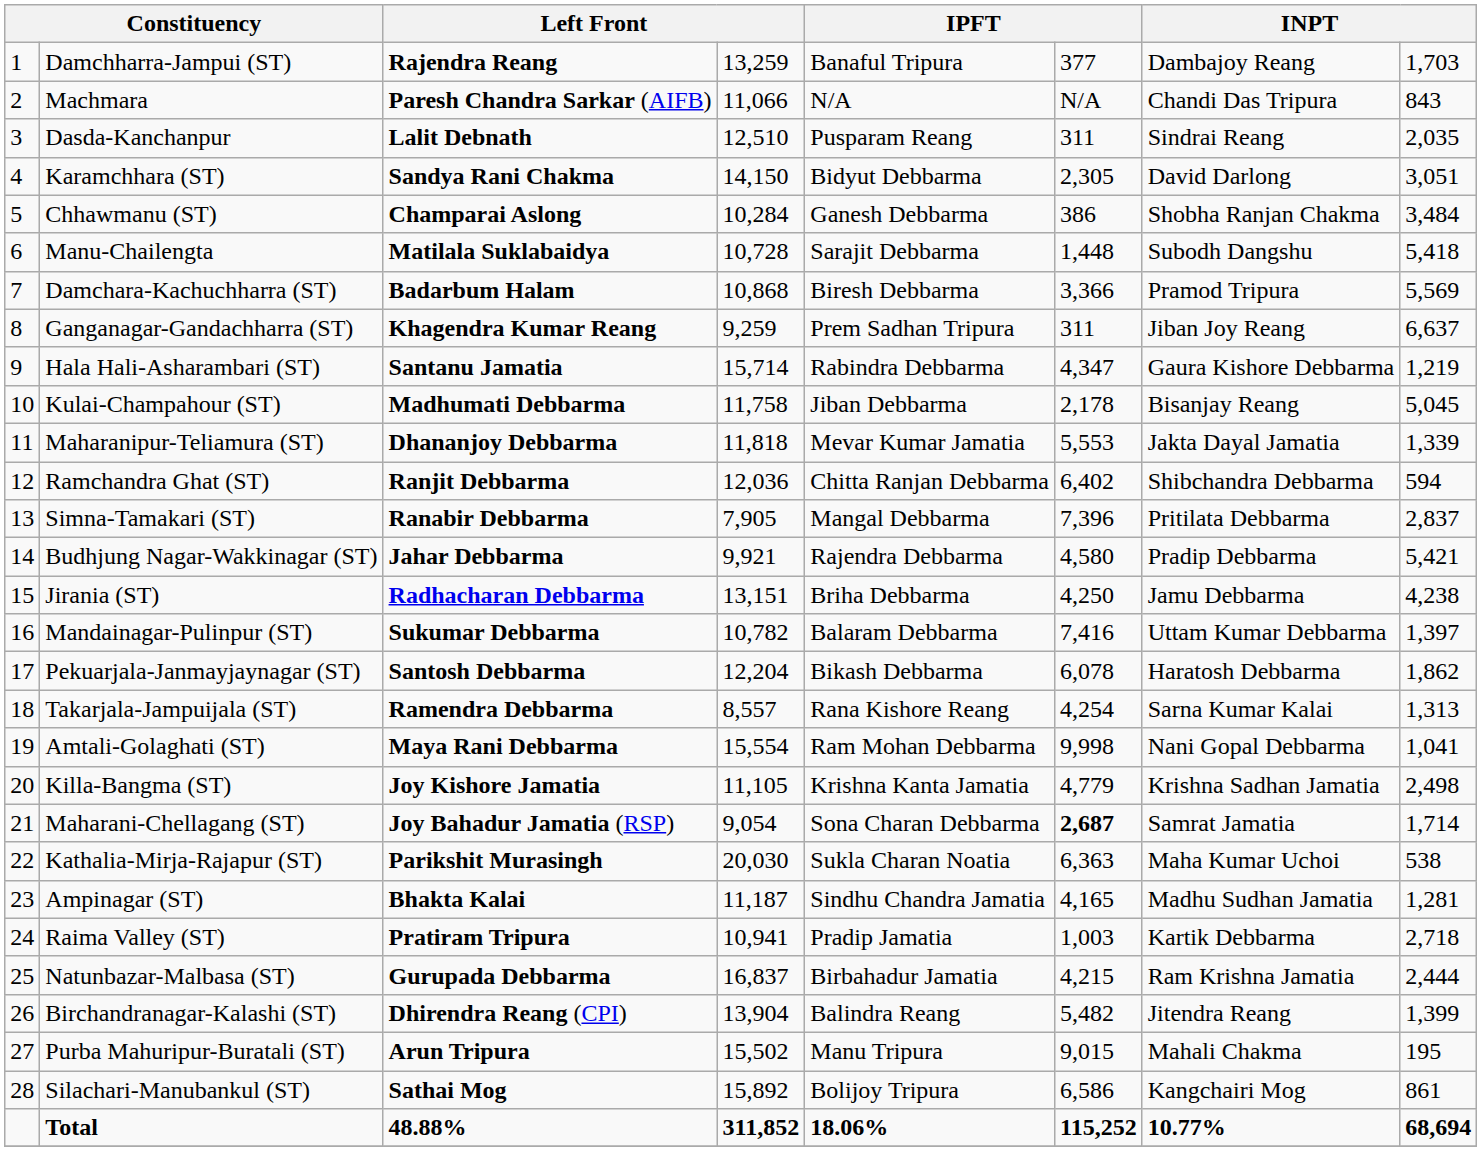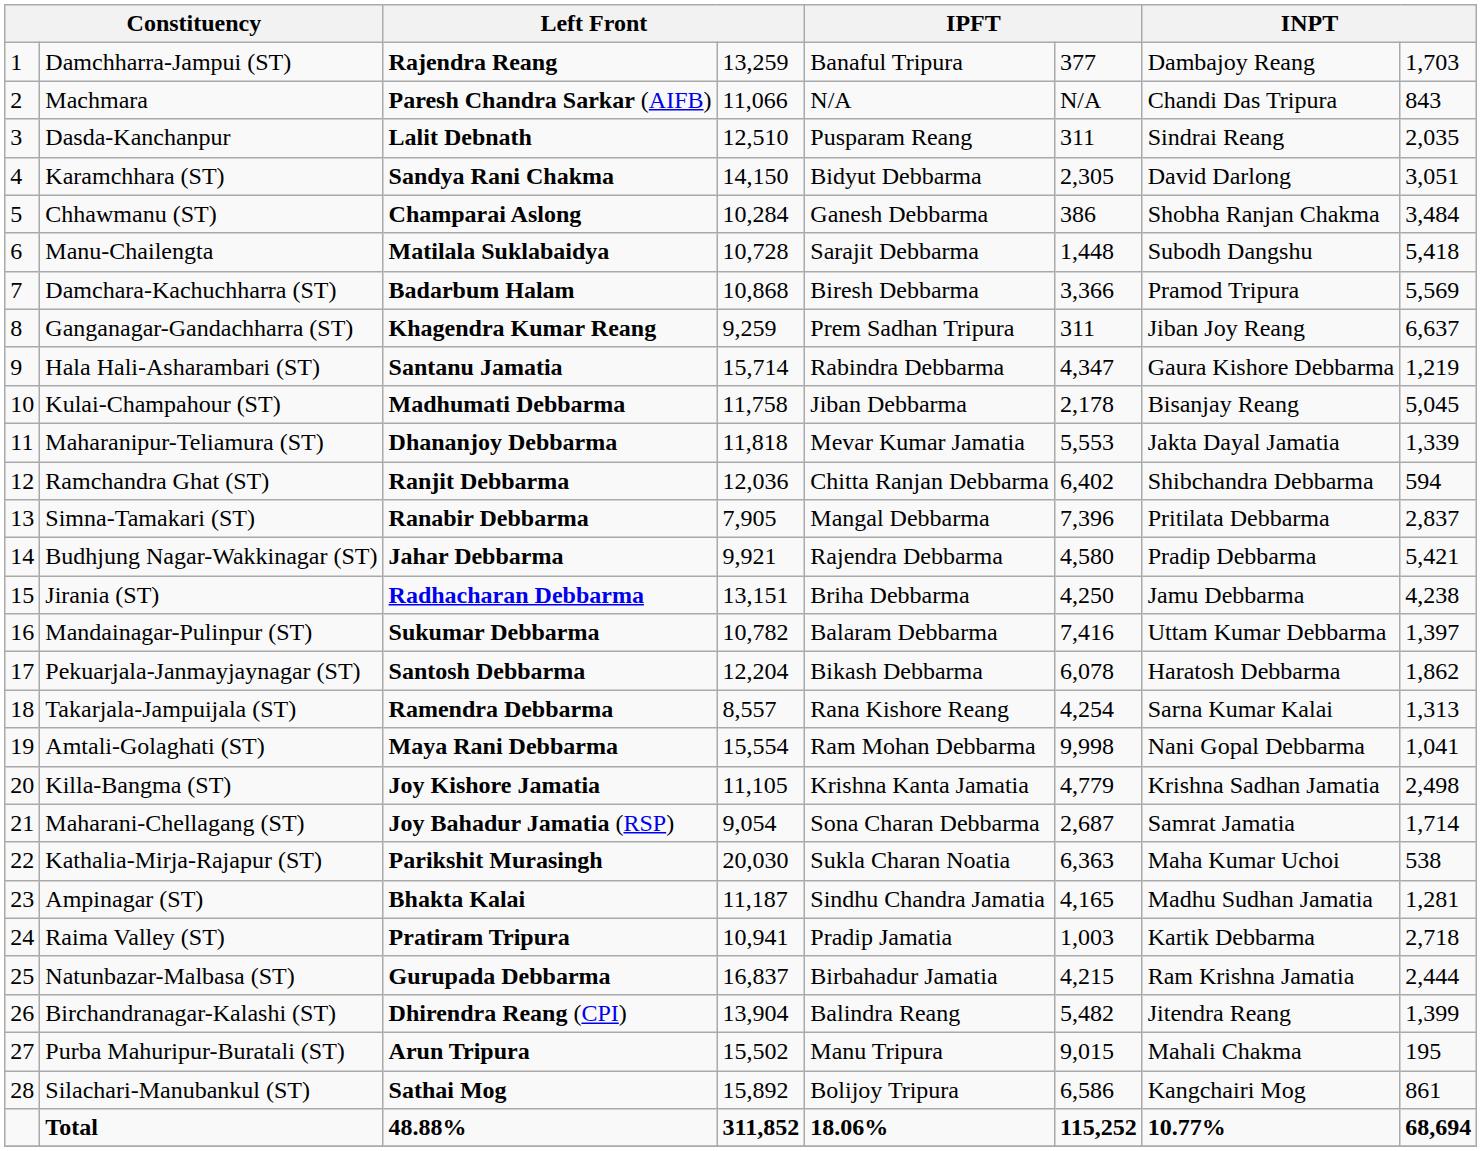(1087, 822) bold -> (1087, 822) normal
